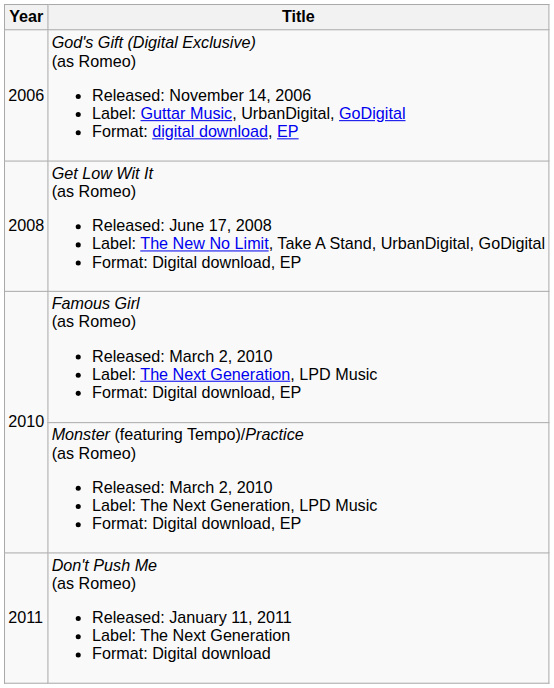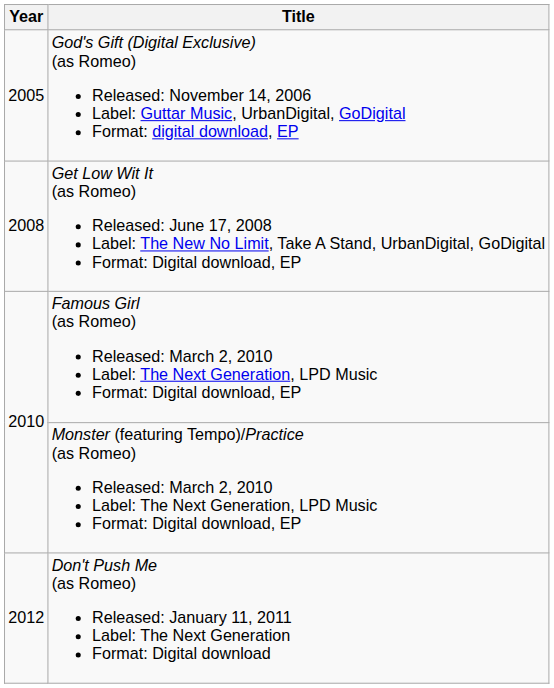(26, 95) 2006 -> (26, 95) 2005
(26, 618) 2011 -> (26, 618) 2012
